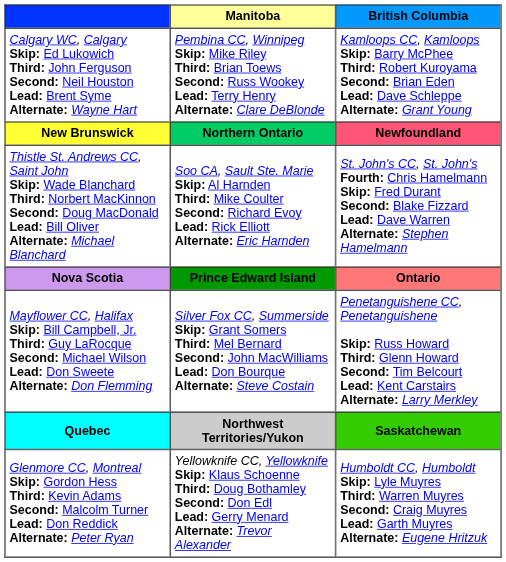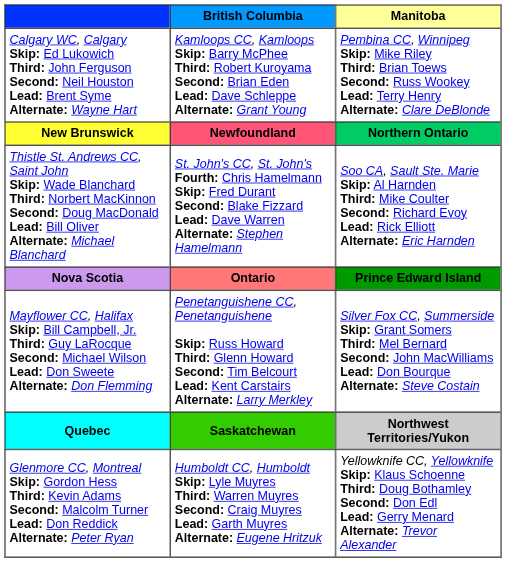columns swapped: (418, 16) <-> (253, 16)
